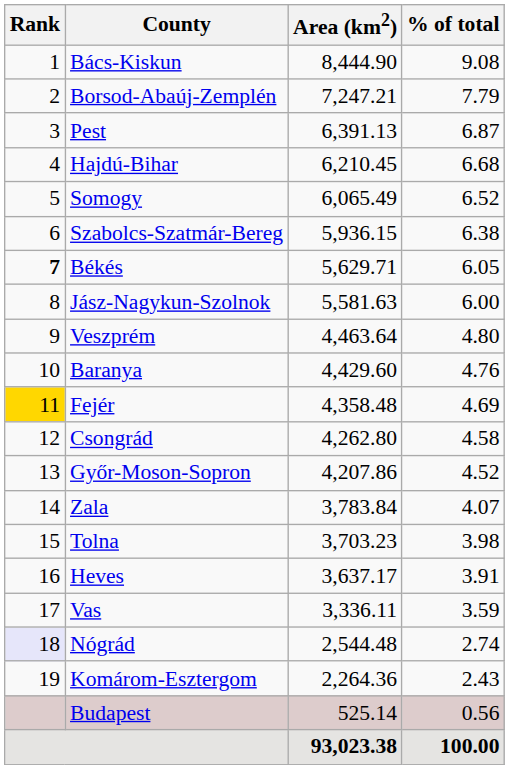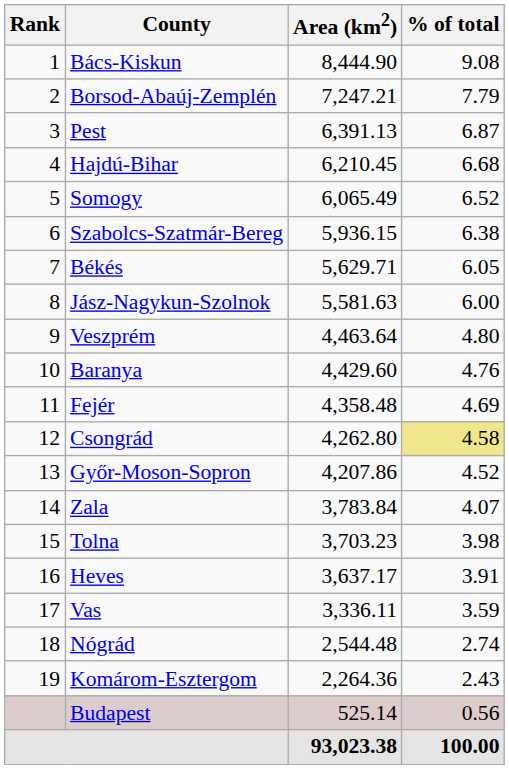(55, 267) bold -> (55, 267) normal
(50, 404) gold background -> (50, 404) no background
(472, 438) no background -> (472, 438) khaki background
(49, 644) lavender background -> (49, 644) no background
